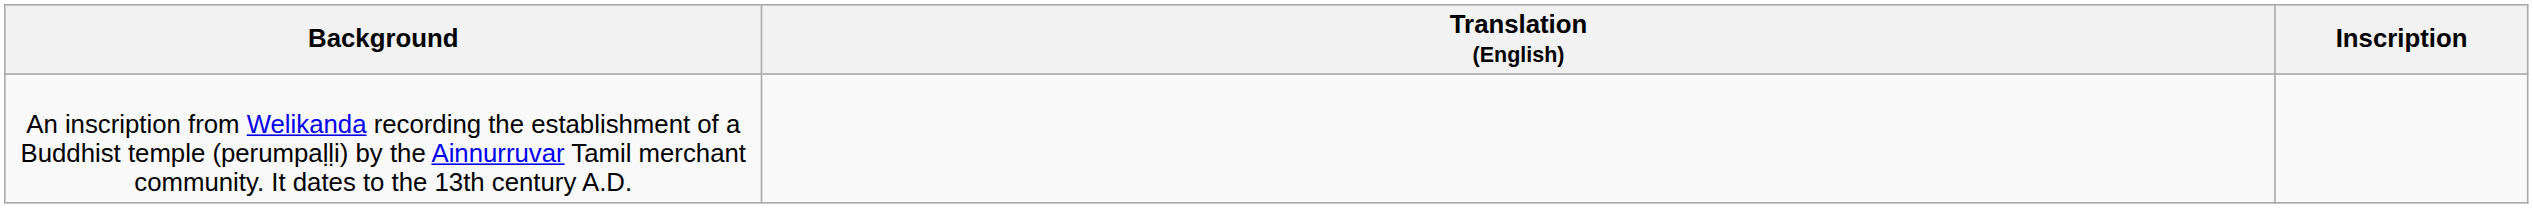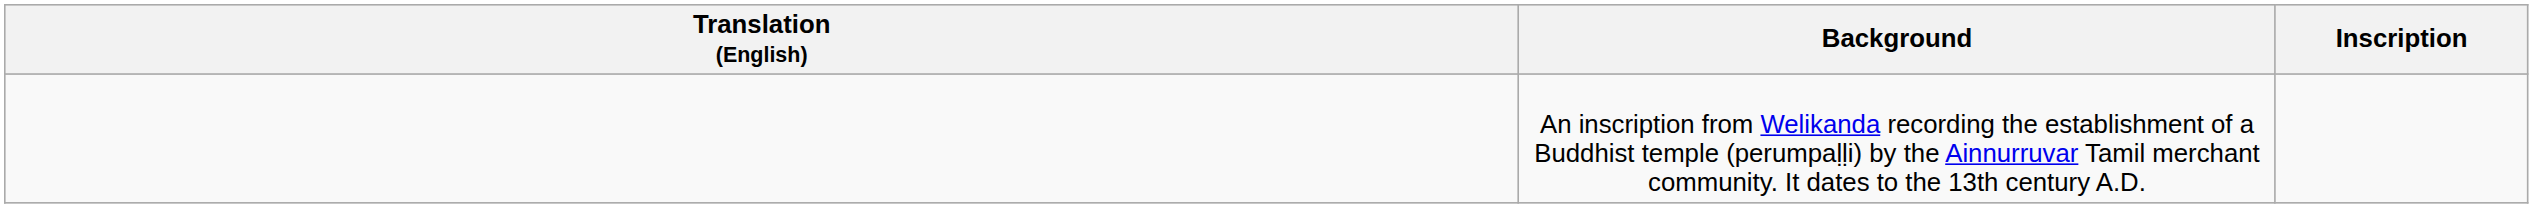columns swapped: (383, 39) <-> (1519, 39)
